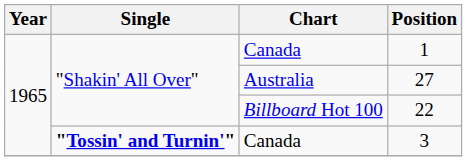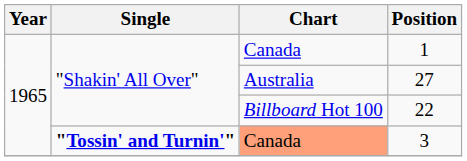(272, 140) no background -> (272, 140) lightsalmon background
